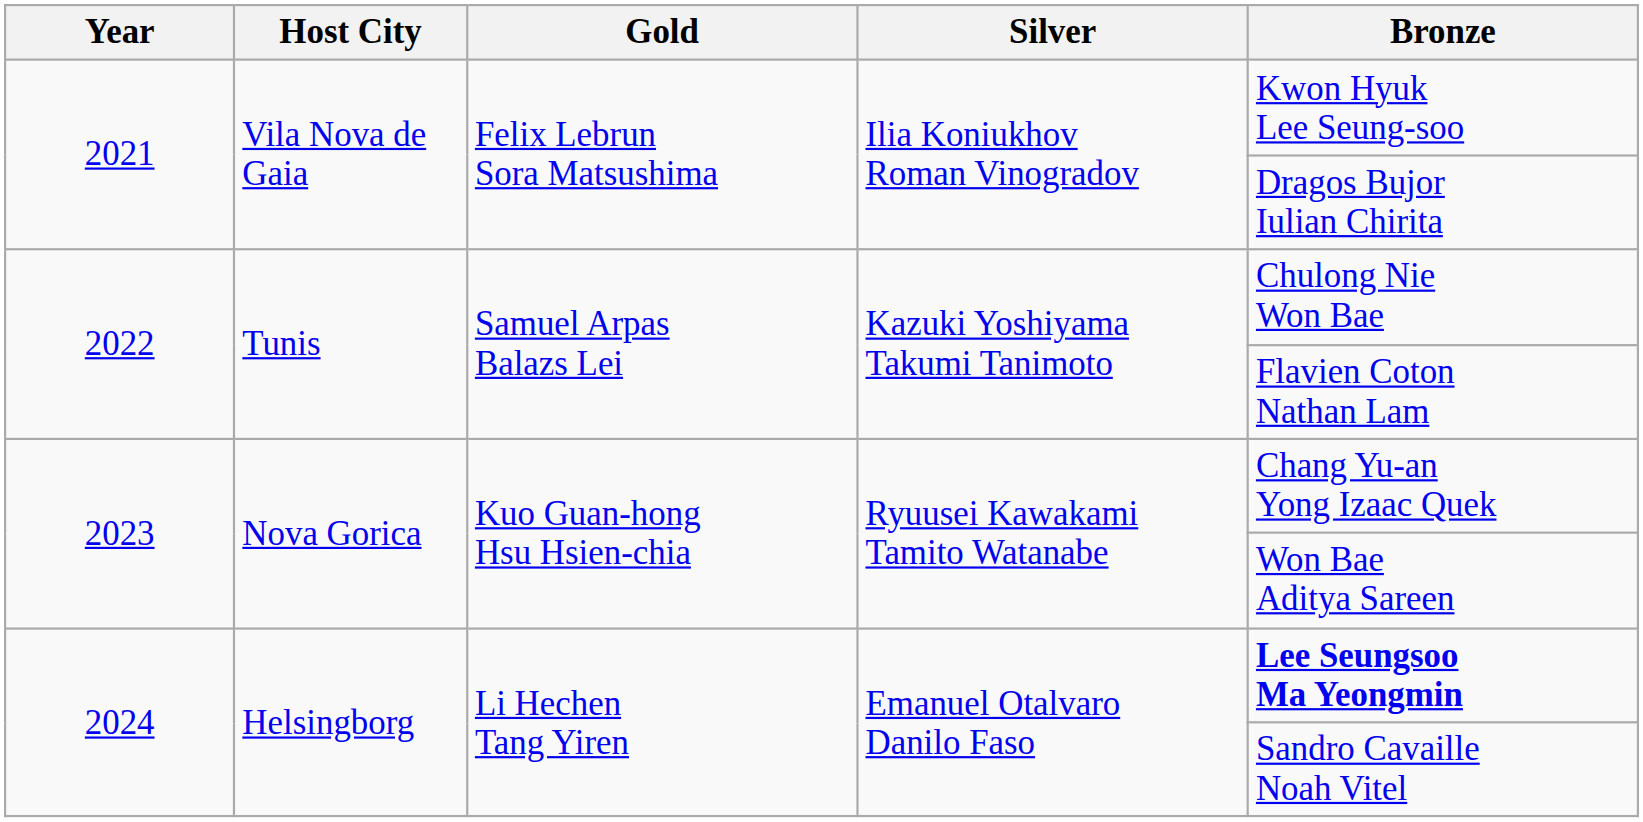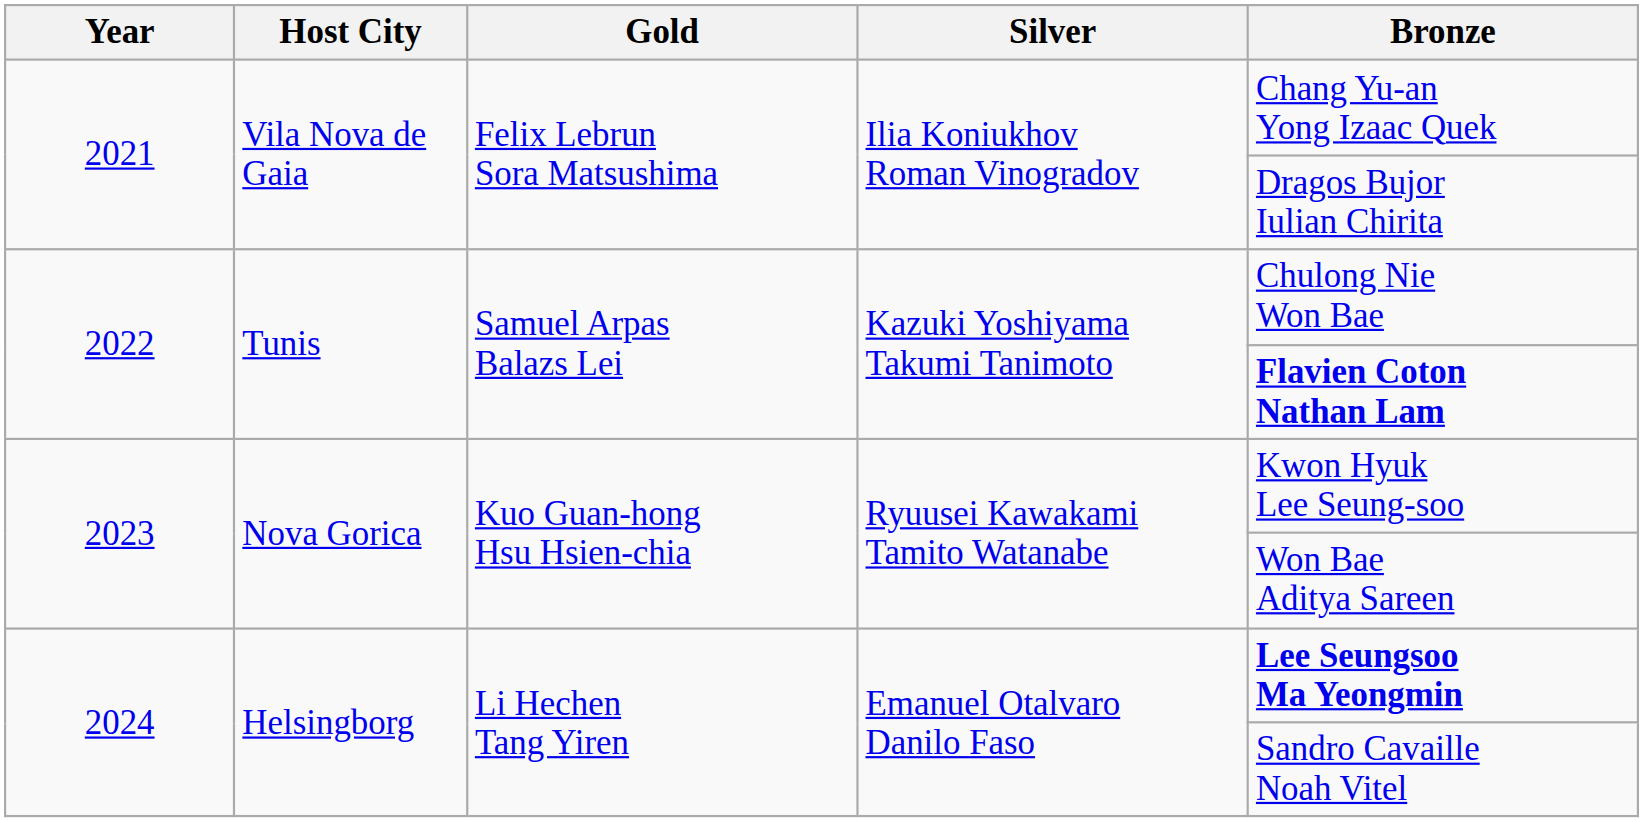(1360, 107) Kwon Hyuk Lee Seung-soo -> (1376, 107) Chang Yu-an Yong Izaac Quek
(1355, 390) normal -> (1361, 390) bold
(1376, 485) Chang Yu-an Yong Izaac Quek -> (1360, 485) Kwon Hyuk Lee Seung-soo
